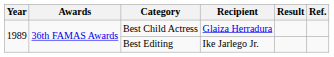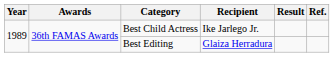(237, 28) Glaiza Herradura -> (231, 28) Ike Jarlego Jr.
(231, 44) Ike Jarlego Jr. -> (237, 44) Glaiza Herradura
